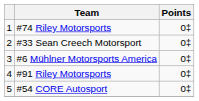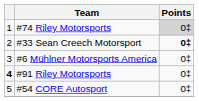(186, 28) no background -> (186, 28) lightgrey background
(186, 43) normal -> (186, 43) bold
(9, 74) normal -> (9, 74) bold
